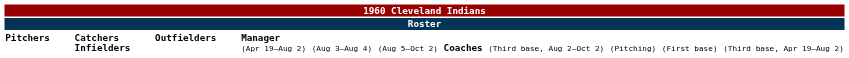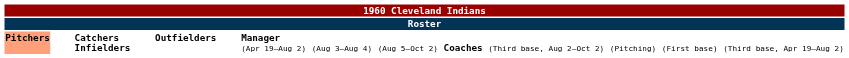(28, 38) no background -> (28, 38) lightsalmon background
